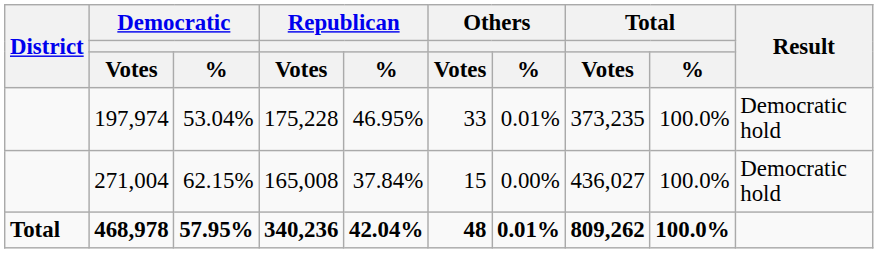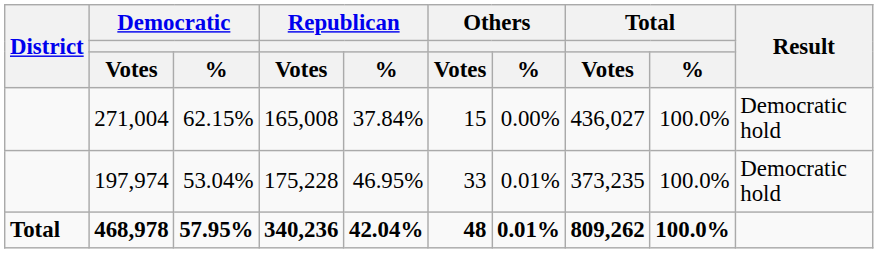rows swapped: (131, 180) <-> (131, 118)
